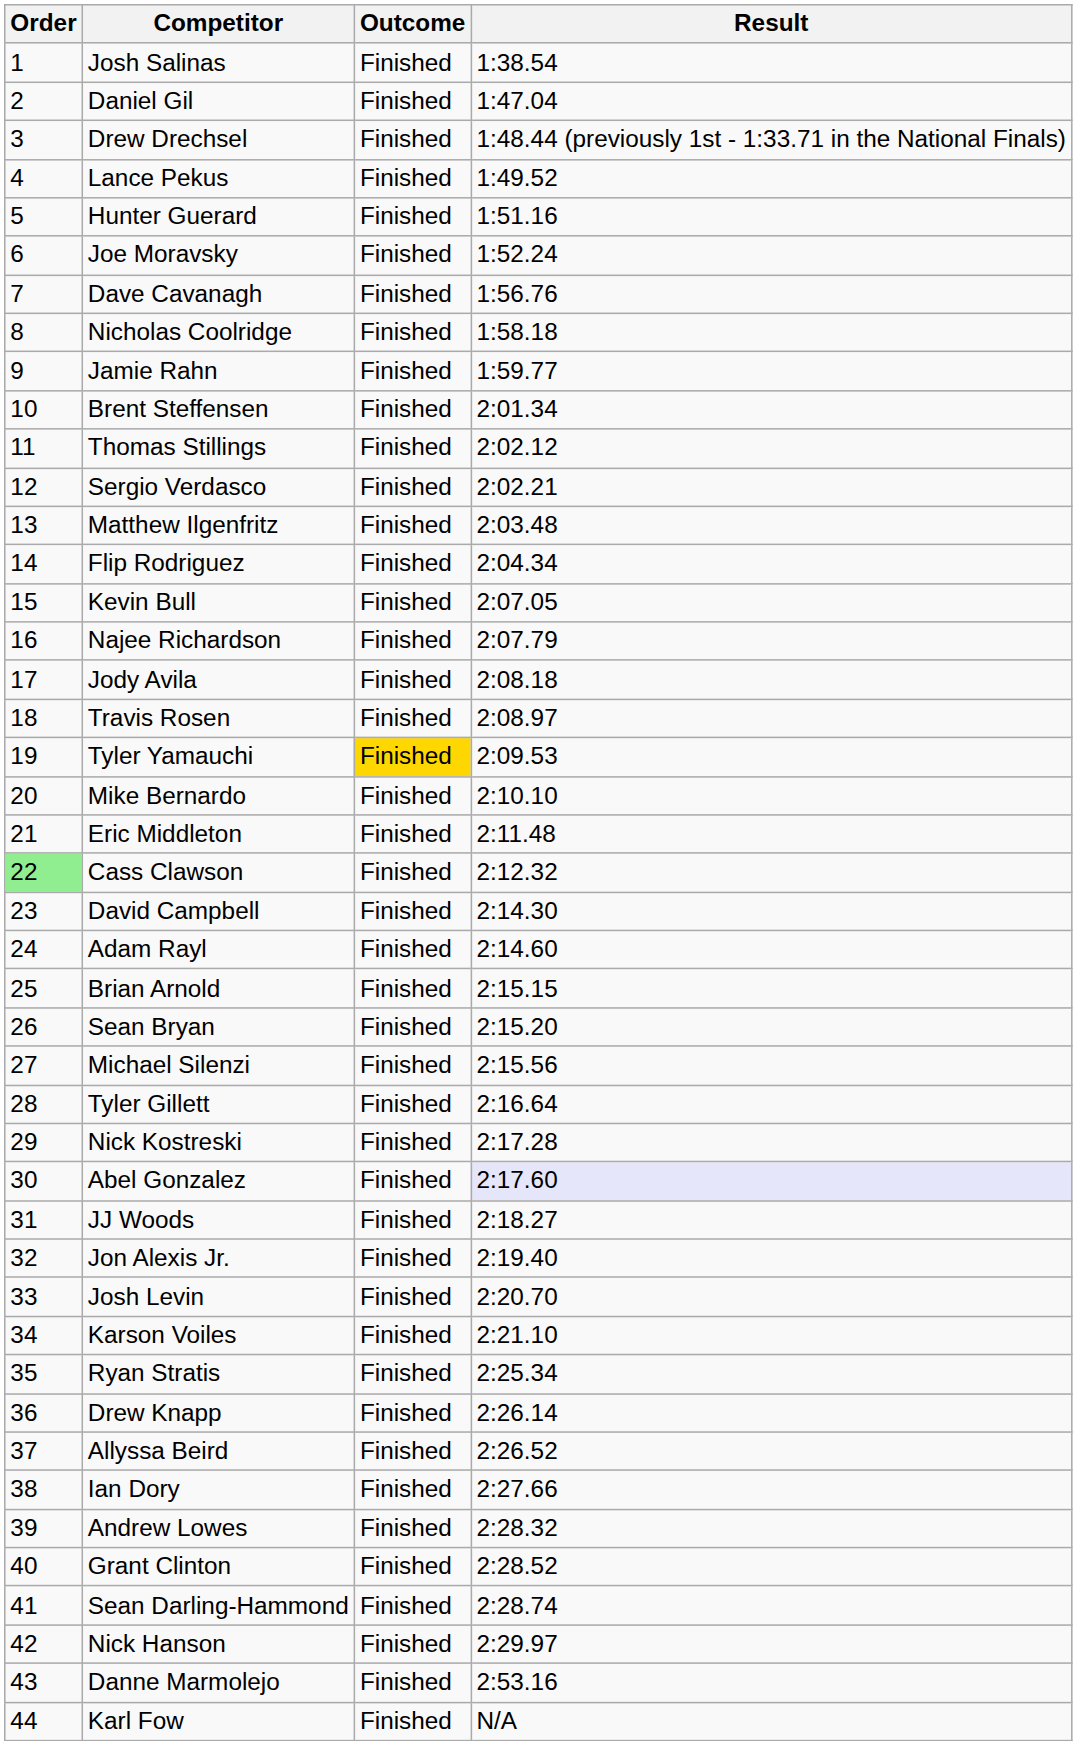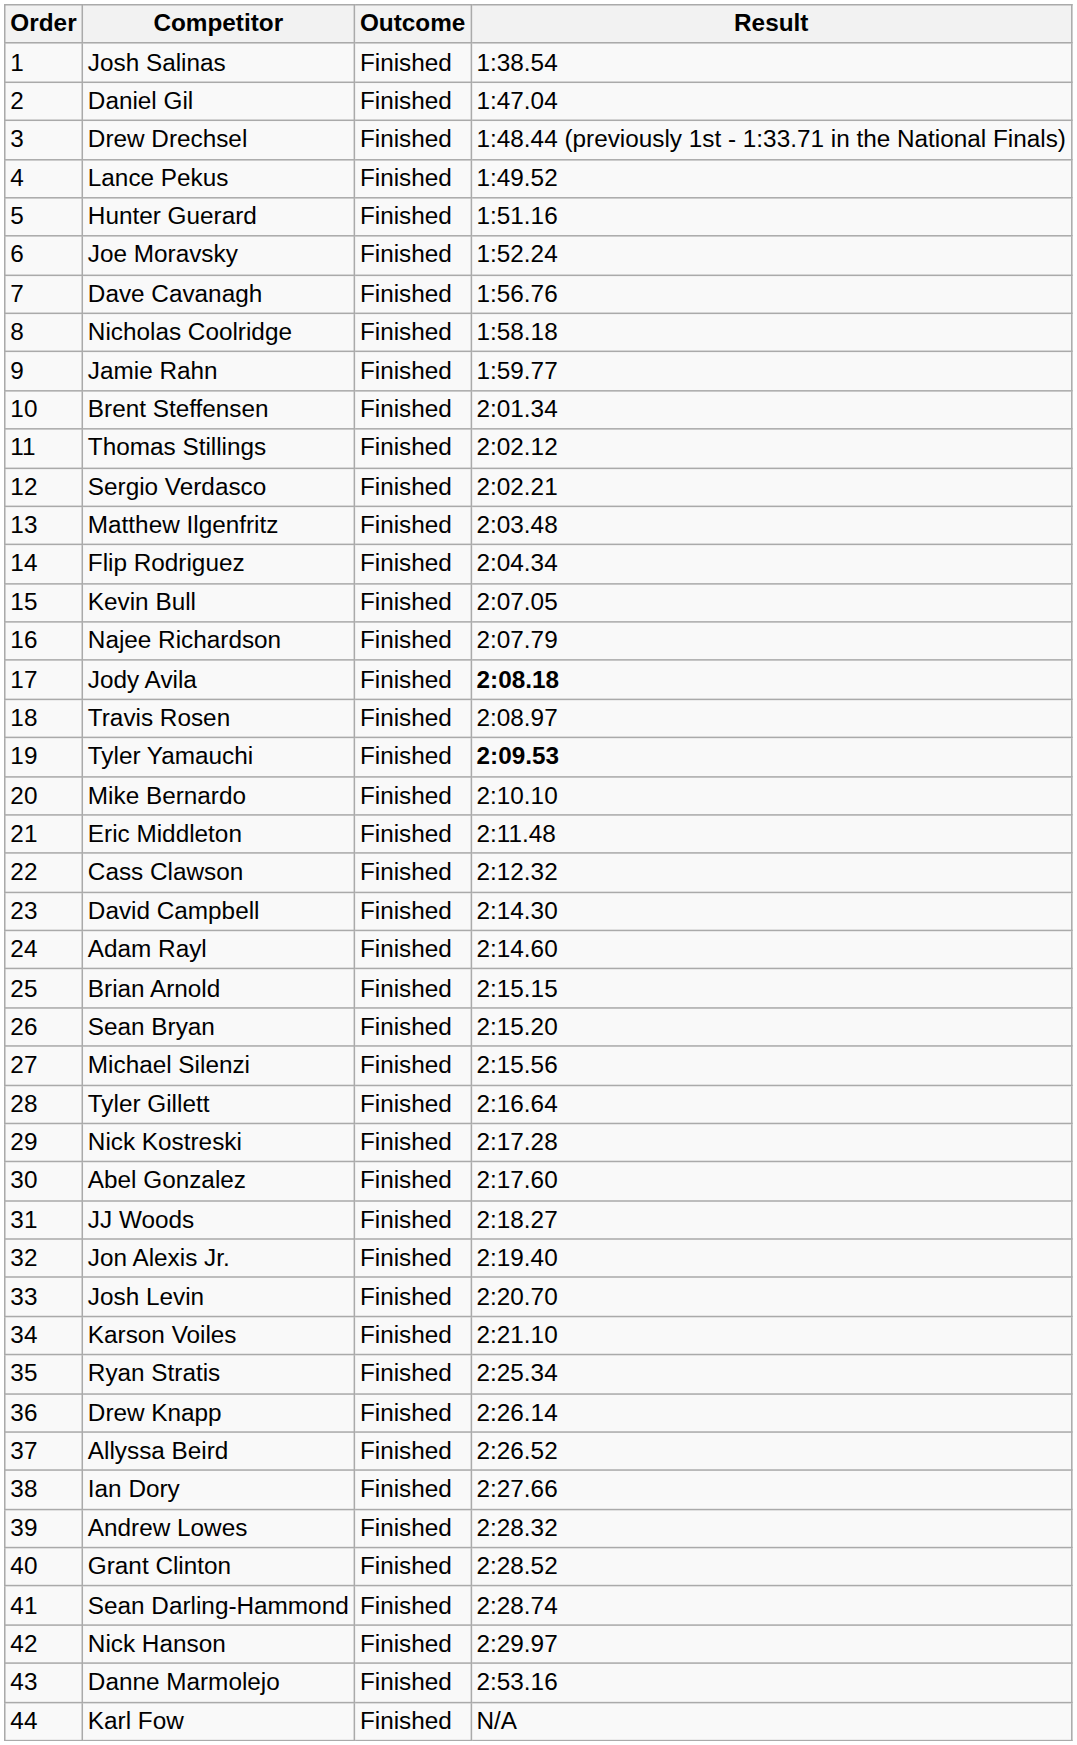(517, 679) normal -> (518, 679) bold
(406, 756) gold background -> (406, 756) no background
(517, 756) normal -> (518, 756) bold
(24, 872) lightgreen background -> (24, 872) no background
(517, 1180) lavender background -> (517, 1180) no background
